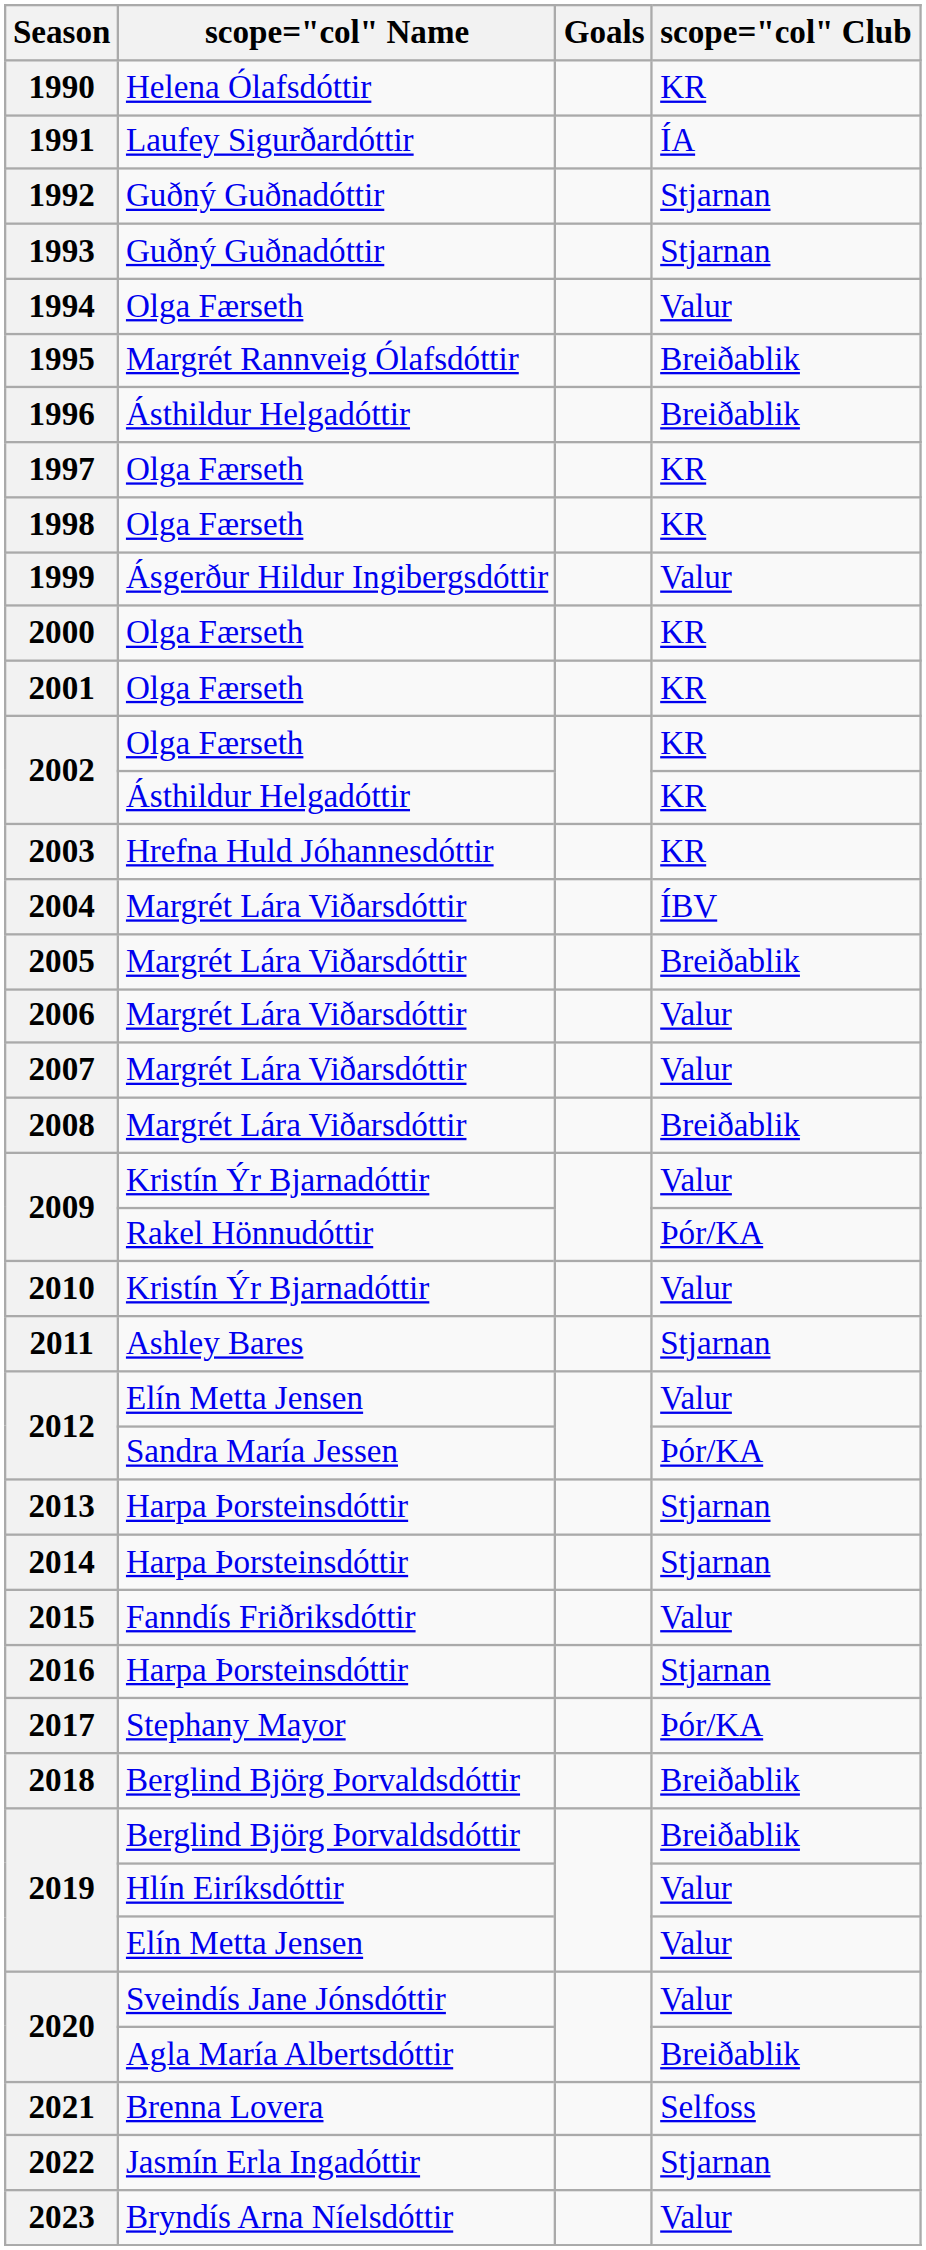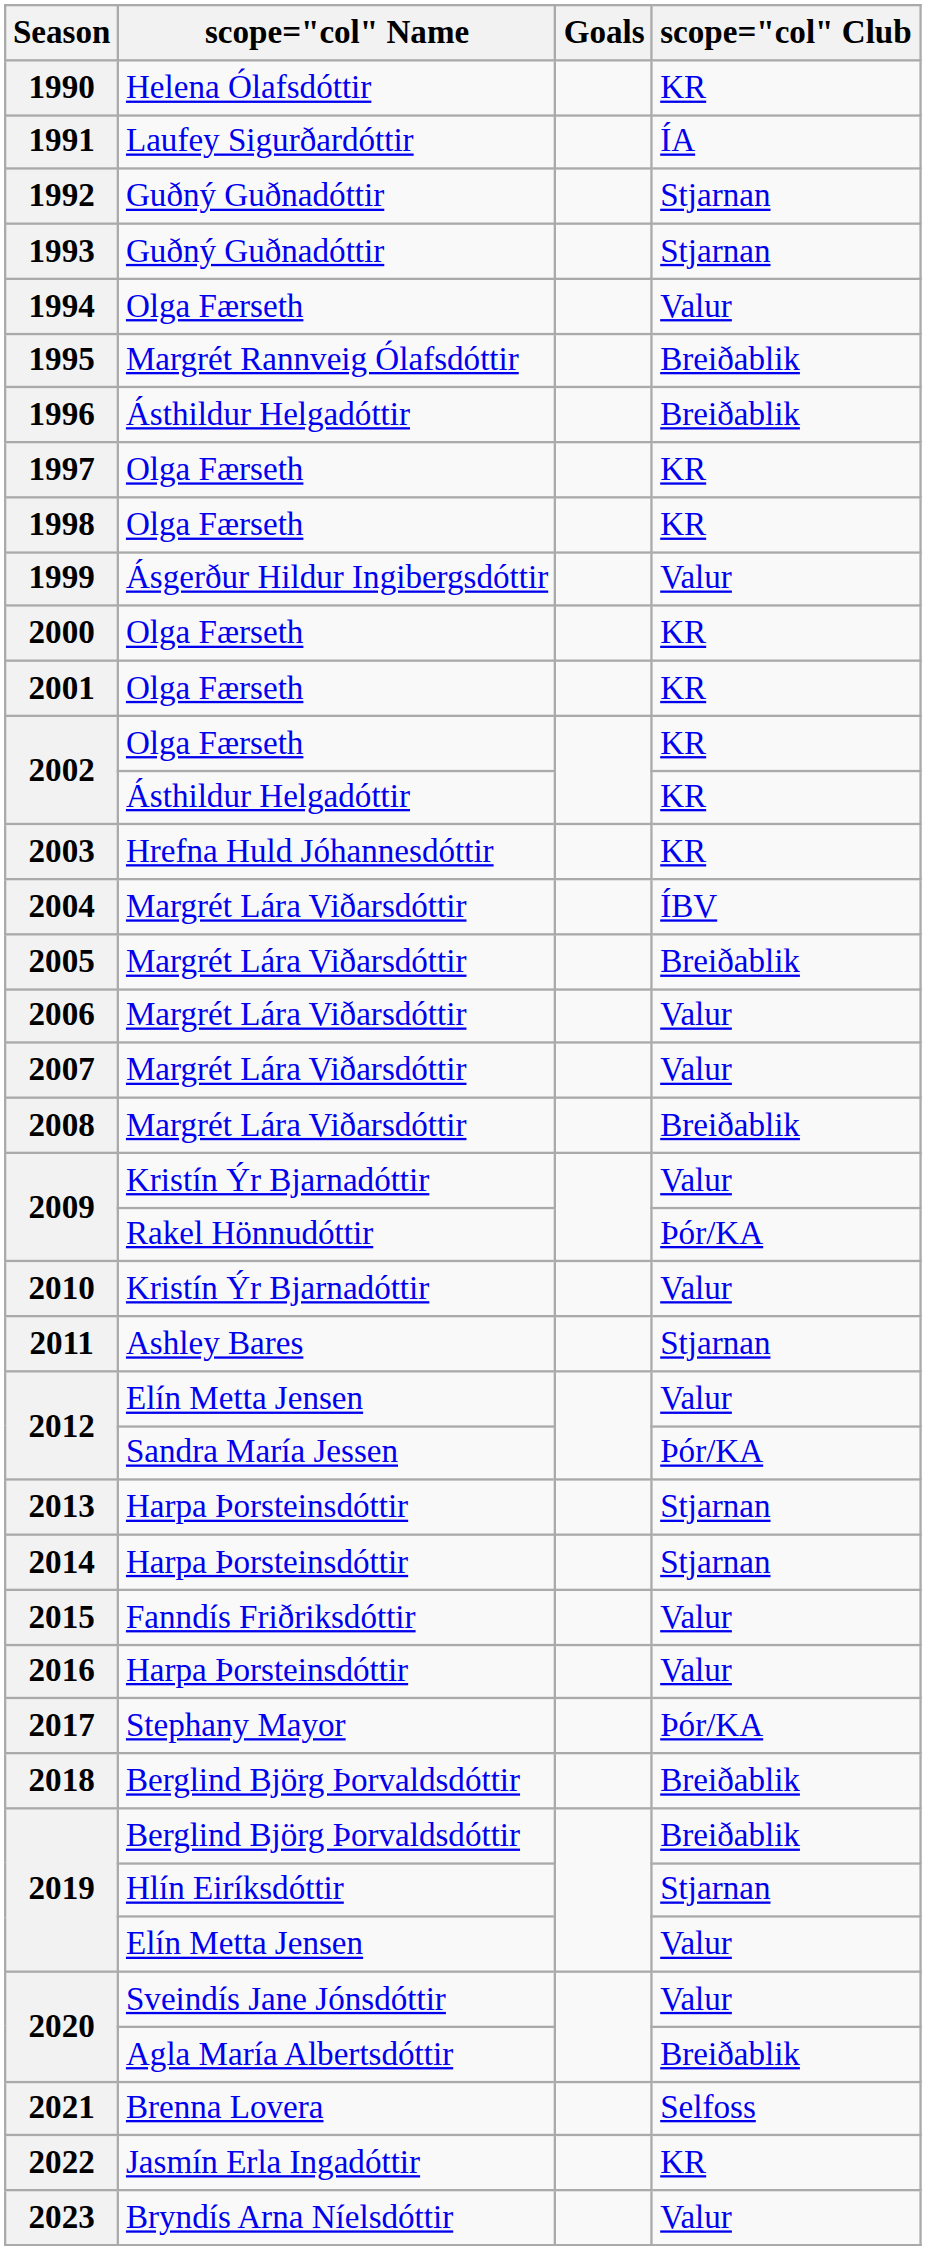(715, 1670) Stjarnan -> (696, 1670) Valur
(696, 1889) Valur -> (715, 1889) Stjarnan
(715, 2162) Stjarnan -> (683, 2162) KR
